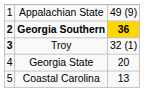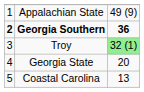(124, 29) gold background -> (124, 29) no background
(10, 46) bold -> (10, 46) normal
(124, 46) no background -> (124, 46) lightgreen background
